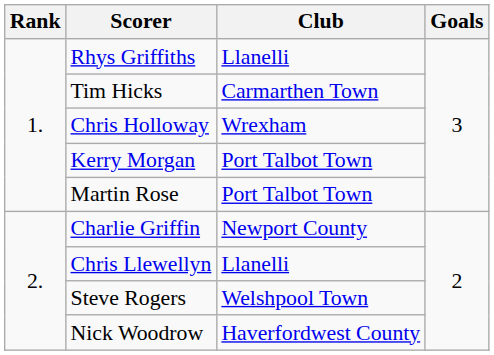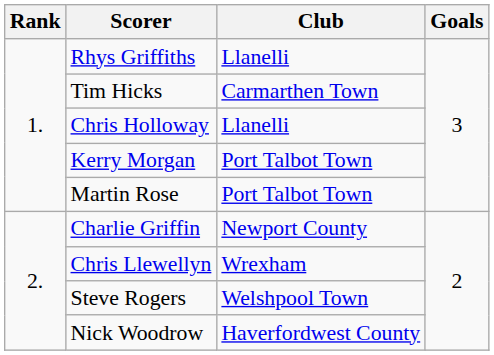(264, 125) Wrexham -> (255, 125) Llanelli
(255, 263) Llanelli -> (264, 263) Wrexham
